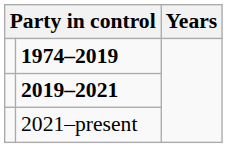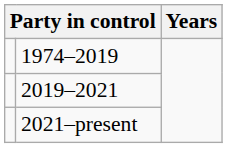(70, 55) bold -> (70, 55) normal
(70, 90) bold -> (70, 90) normal
